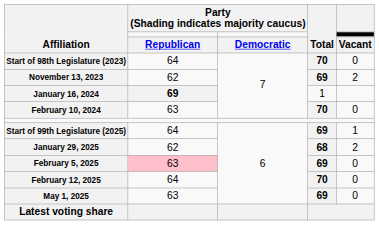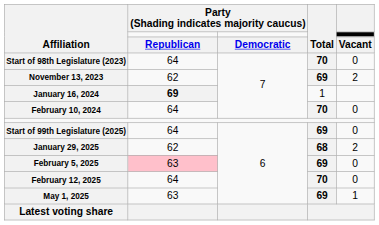(173, 110) 63 -> (173, 110) 64
(355, 131) 1 -> (355, 131) 0
(355, 195) 0 -> (355, 195) 1
